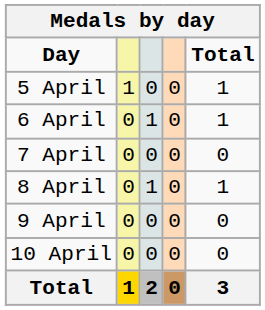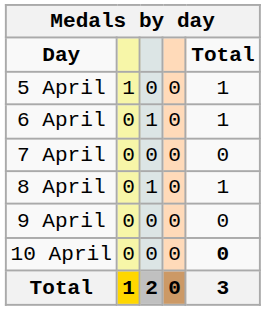(223, 254) normal -> (223, 254) bold
